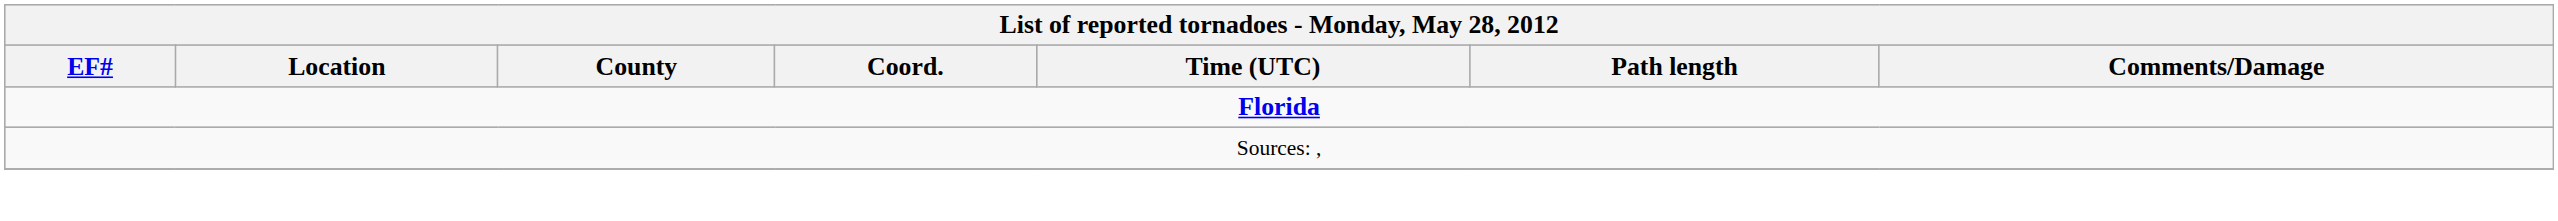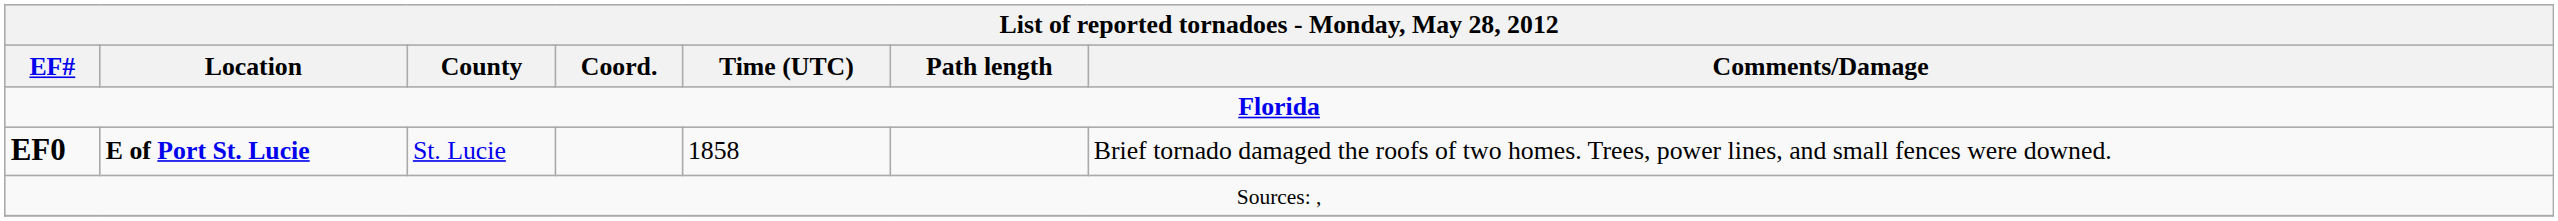+ row: (38, 150)
